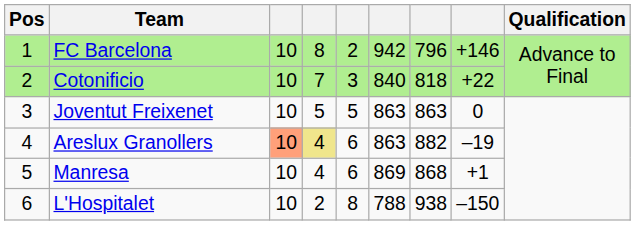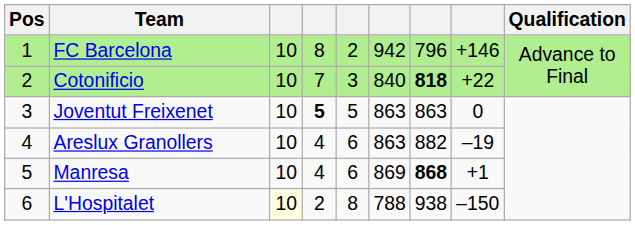(431, 81) normal -> (431, 81) bold
(319, 111) normal -> (319, 111) bold
(286, 142) lightsalmon background -> (286, 142) no background
(319, 142) khaki background -> (319, 142) no background
(431, 173) normal -> (431, 173) bold
(286, 204) no background -> (286, 204) lightyellow background
